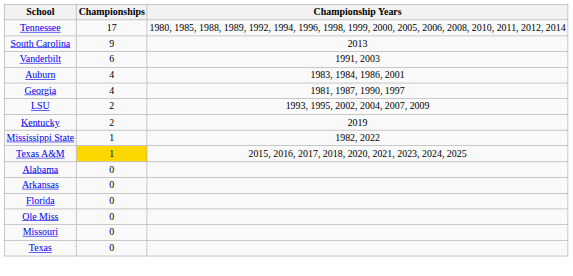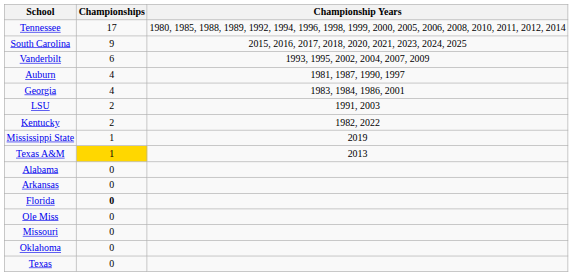(358, 43) 2013 -> (358, 43) 2015, 2016, 2017, 2018, 2020, 2021, 2023, 2024, 2025
(358, 59) 1991, 2003 -> (358, 59) 1993, 1995, 2002, 2004, 2007, 2009
(358, 75) 1983, 1984, 1986, 2001 -> (358, 75) 1981, 1987, 1990, 1997
(358, 91) 1981, 1987, 1990, 1997 -> (358, 91) 1983, 1984, 1986, 2001
(358, 106) 1993, 1995, 2002, 2004, 2007, 2009 -> (358, 106) 1991, 2003
(358, 122) 2019 -> (358, 122) 1982, 2022
(358, 138) 1982, 2022 -> (358, 138) 2019
(358, 153) 2015, 2016, 2017, 2018, 2020, 2021, 2023, 2024, 2025 -> (358, 153) 2013
(112, 201) normal -> (112, 201) bold
+ row: (40, 248)
